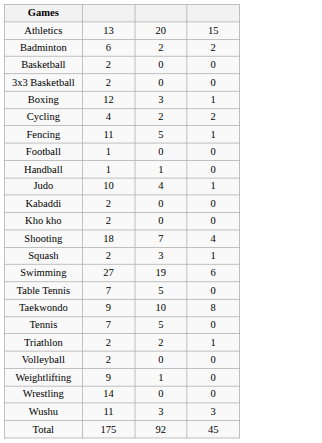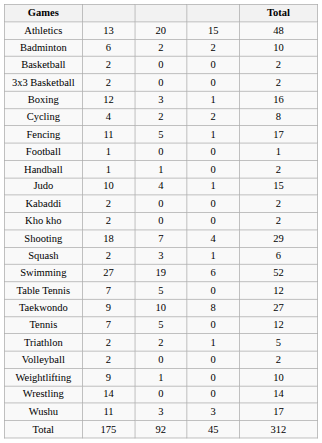+ column: (278, 13)
